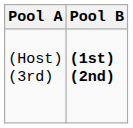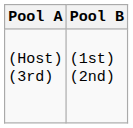(92, 68) bold -> (92, 68) normal
